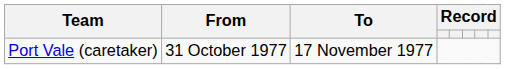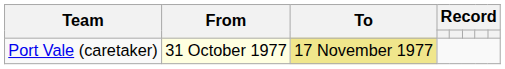(226, 50) no background -> (226, 50) lightyellow background
(364, 50) no background -> (364, 50) khaki background
